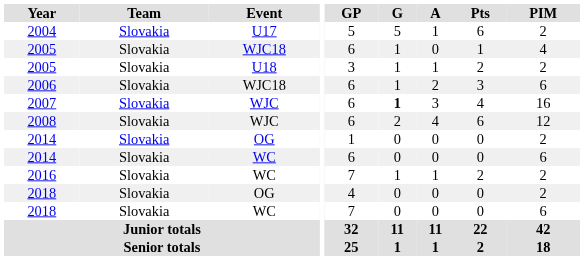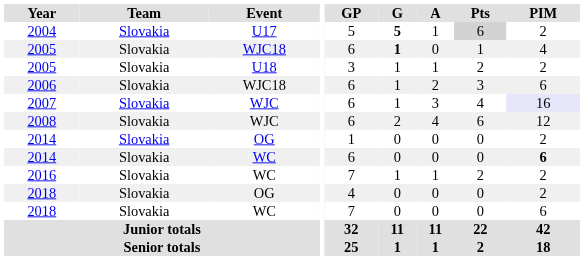(397, 31) normal -> (397, 31) bold
(480, 31) no background -> (480, 31) lightgrey background
(397, 49) normal -> (397, 49) bold
(397, 103) bold -> (397, 103) normal
(543, 103) no background -> (543, 103) lavender background
(543, 157) normal -> (543, 157) bold
